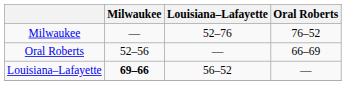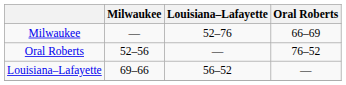(306, 33) 76–52 -> (306, 33) 66–69
(306, 52) 66–69 -> (306, 52) 76–52
(134, 71) bold -> (134, 71) normal
